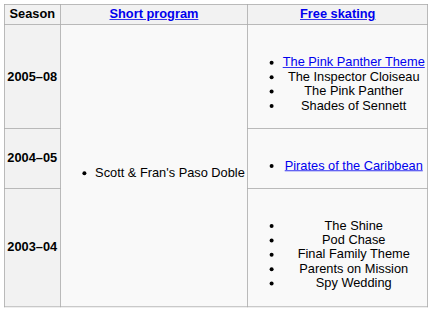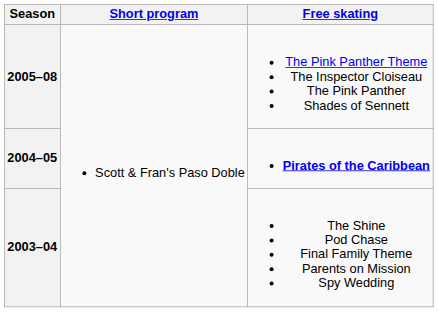(338, 166) normal -> (340, 166) bold
